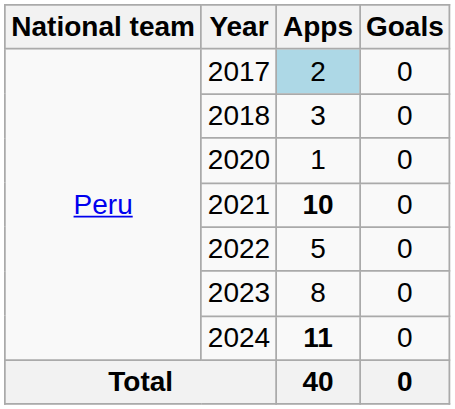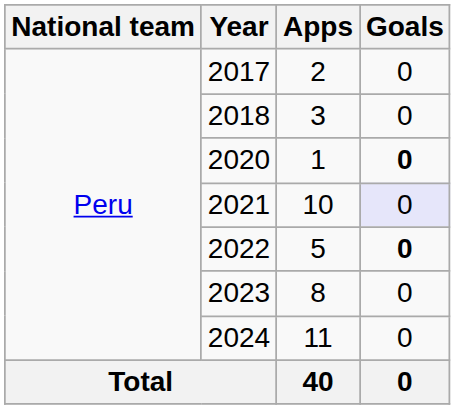(318, 71) lightblue background -> (318, 71) no background
(405, 159) normal -> (405, 159) bold
(318, 204) bold -> (318, 204) normal
(405, 204) no background -> (405, 204) lavender background
(405, 248) normal -> (405, 248) bold
(318, 337) bold -> (318, 337) normal
